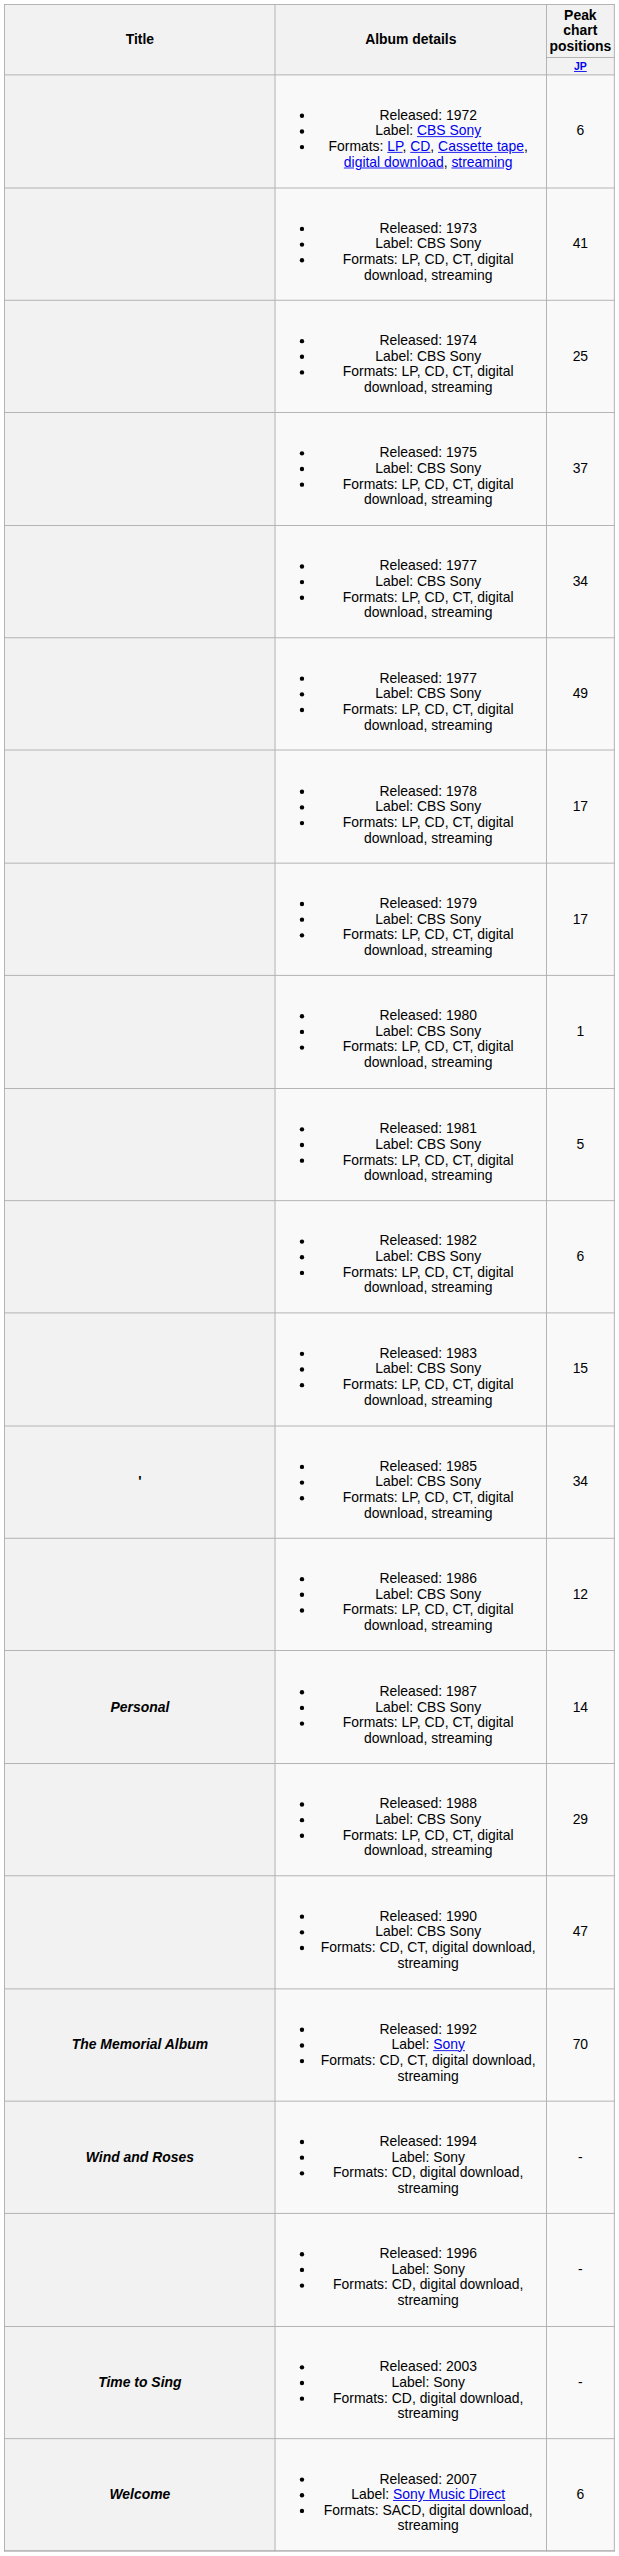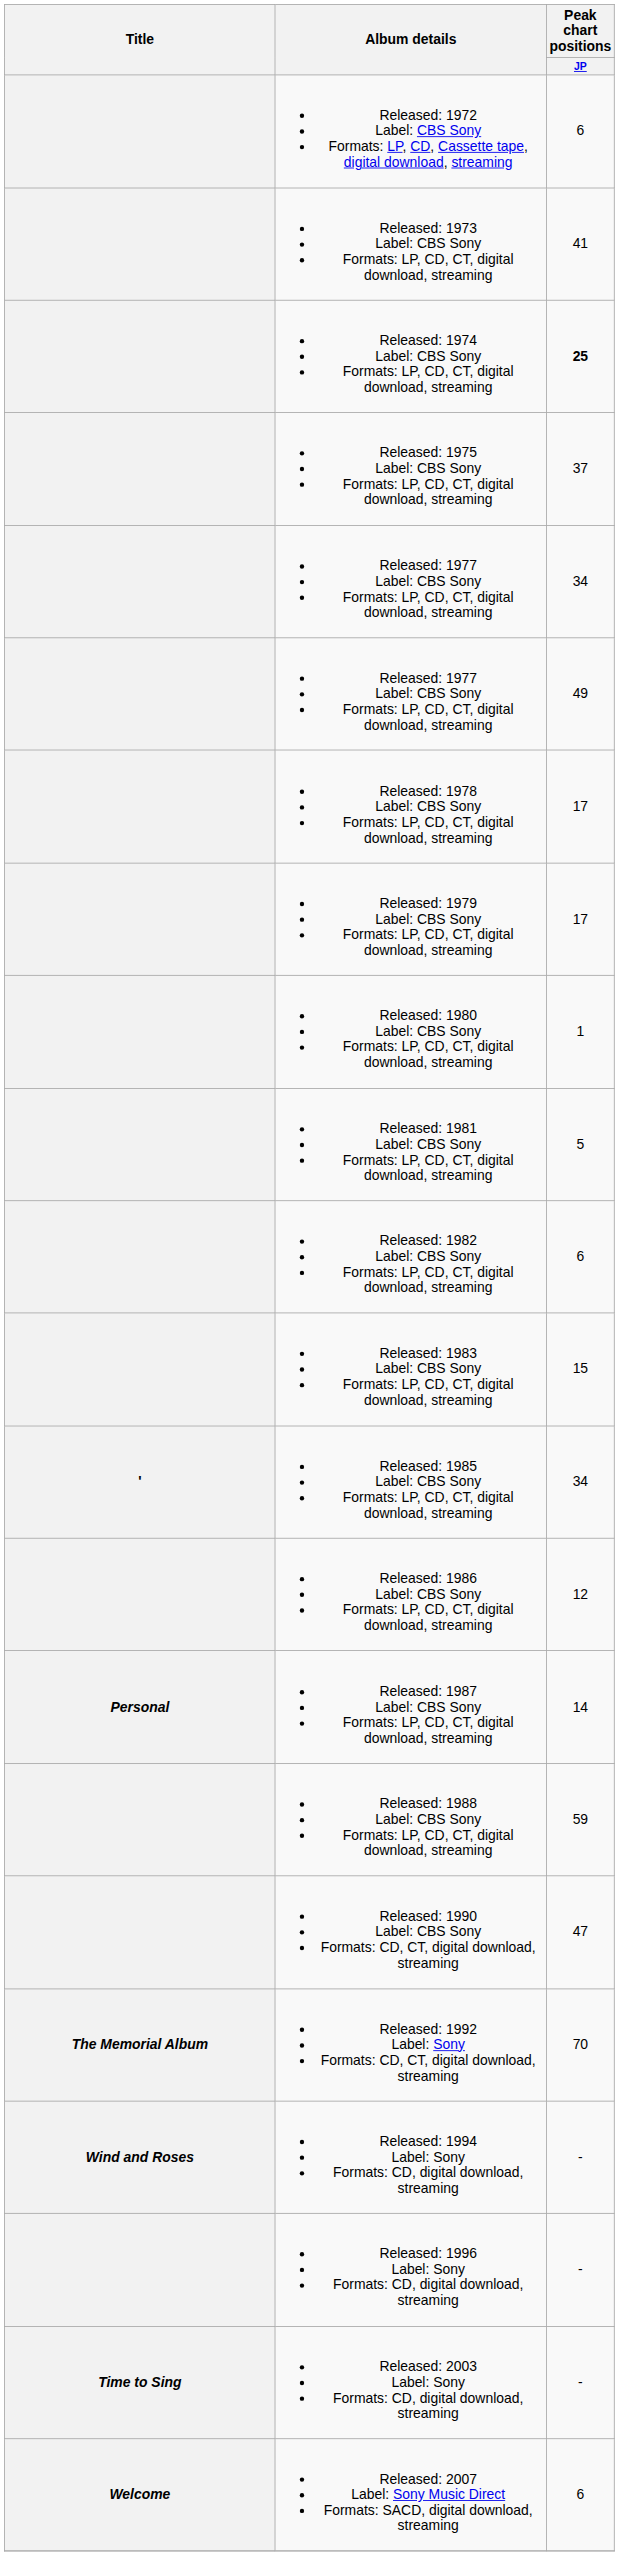(580, 356) normal -> (580, 356) bold
(580, 1819) 29 -> (580, 1819) 59
